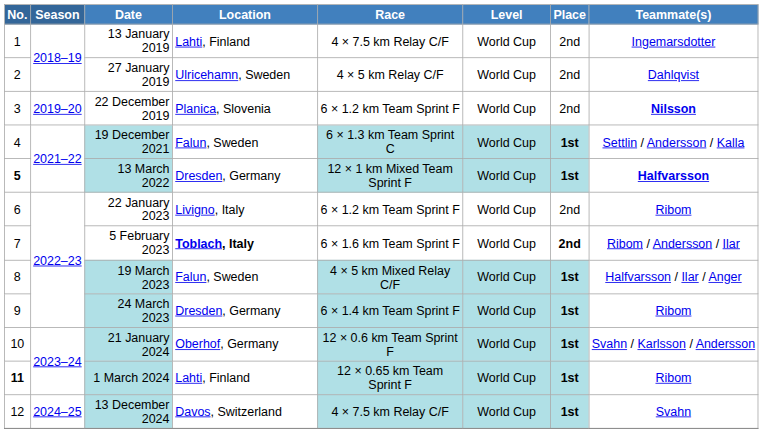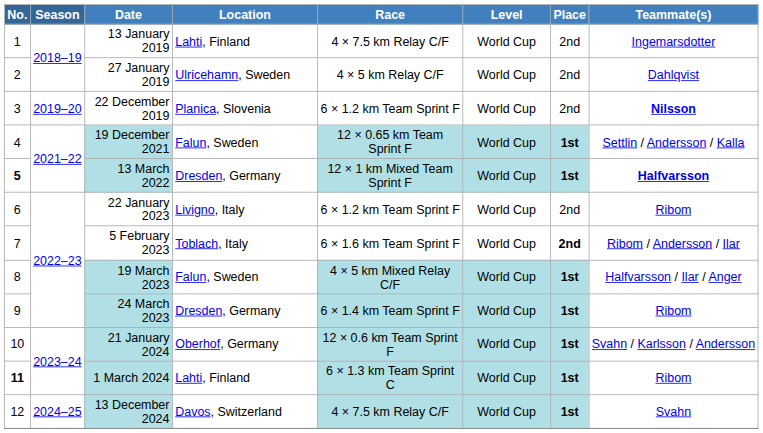(390, 142) 6 × 1.3 km Team Sprint C -> (390, 142) 12 × 0.65 km Team Sprint F
(215, 243) bold -> (212, 243) normal
(390, 378) 12 × 0.65 km Team Sprint F -> (390, 378) 6 × 1.3 km Team Sprint C
